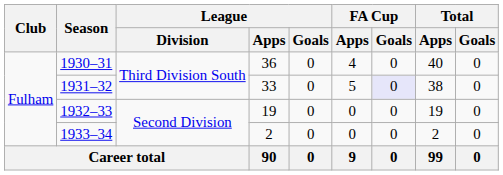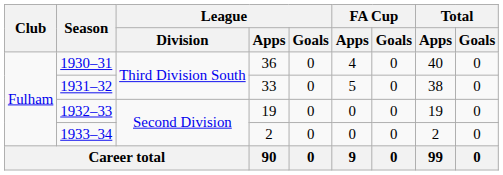(394, 87) lavender background -> (394, 87) no background
